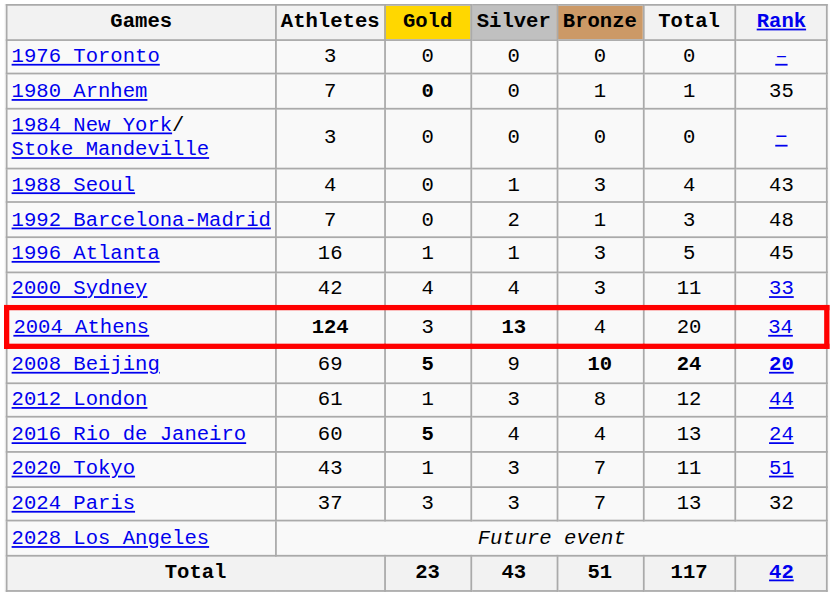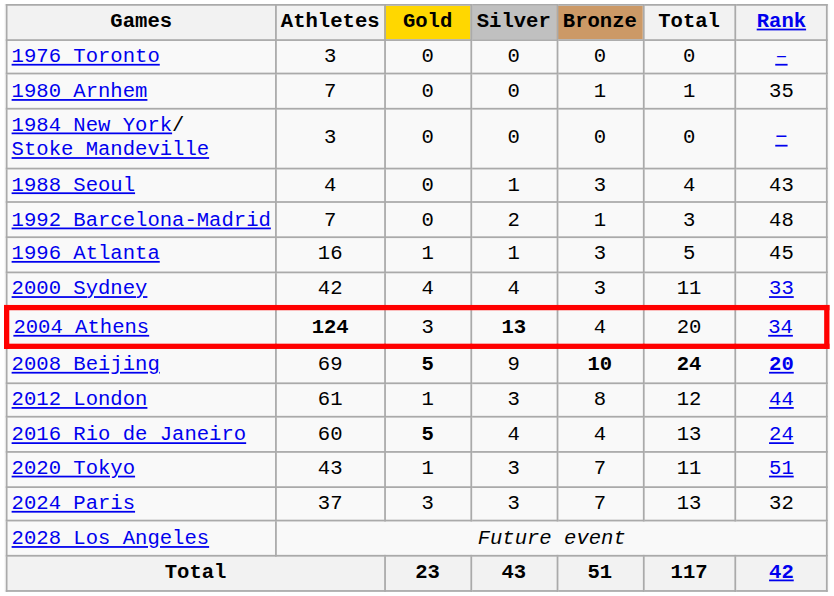(428, 91) bold -> (428, 91) normal
